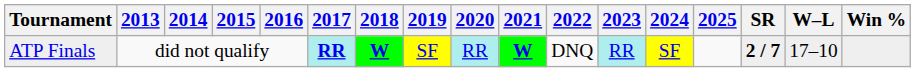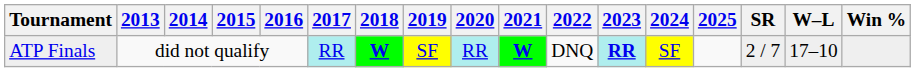(332, 50) bold -> (332, 50) normal
(622, 50) normal -> (622, 50) bold
(763, 50) bold -> (763, 50) normal
